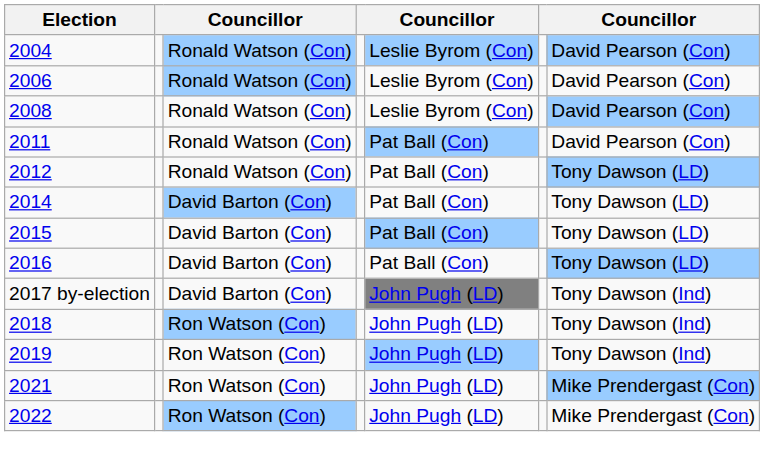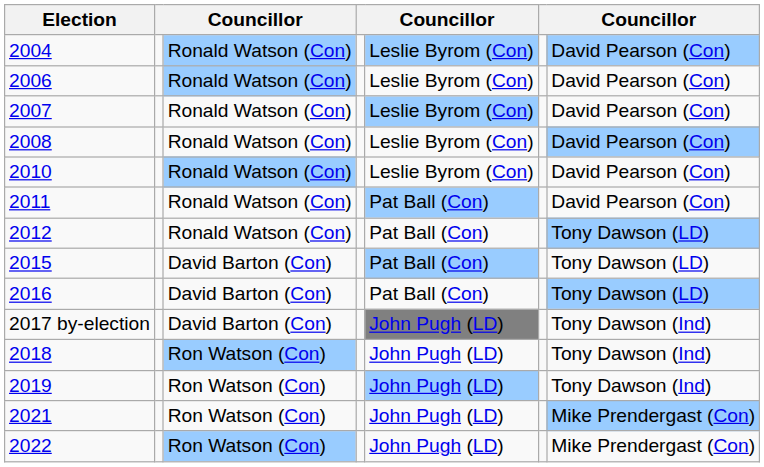+ row: (30, 111)
+ row: (30, 171)
- row: (30, 202)
